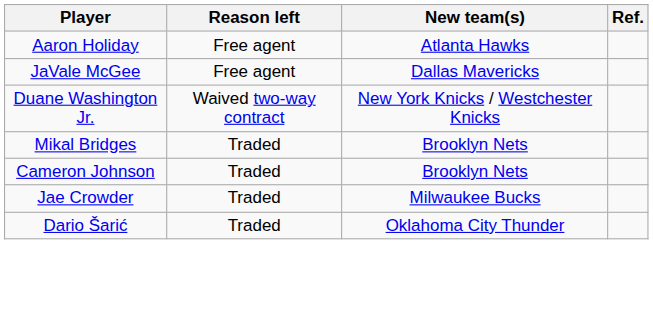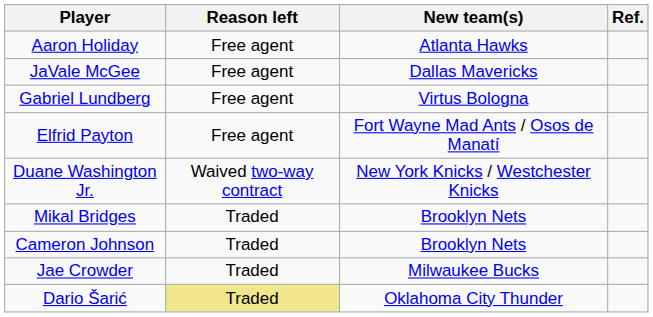+ row: (85, 98)
+ row: (85, 135)
(254, 225) no background -> (252, 298) khaki background
